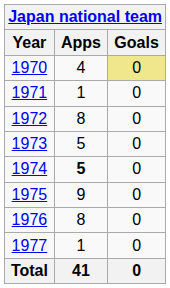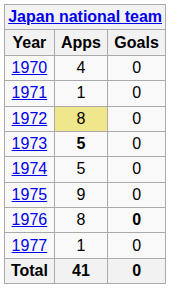(137, 67) khaki background -> (137, 67) no background
(81, 118) no background -> (81, 118) khaki background
(81, 144) normal -> (81, 144) bold
(81, 169) bold -> (81, 169) normal
(137, 220) normal -> (137, 220) bold
